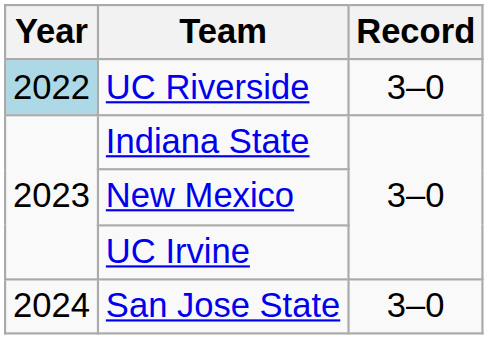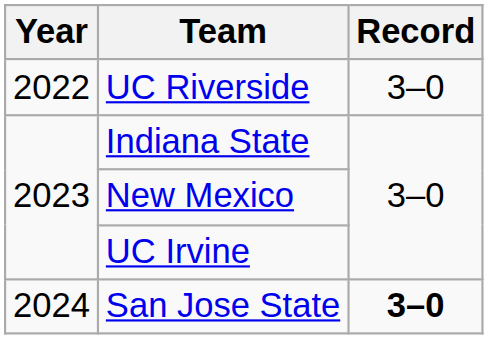(51, 86) lightblue background -> (51, 86) no background
(416, 305) normal -> (416, 305) bold
